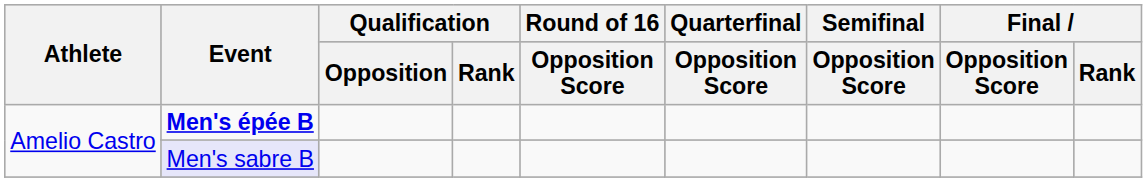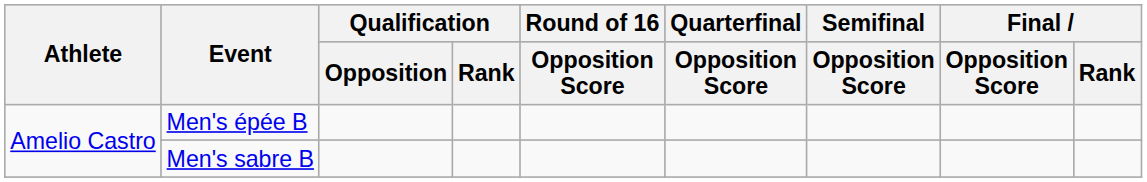(240, 123) bold -> (237, 123) normal
(240, 159) lavender background -> (240, 159) no background
